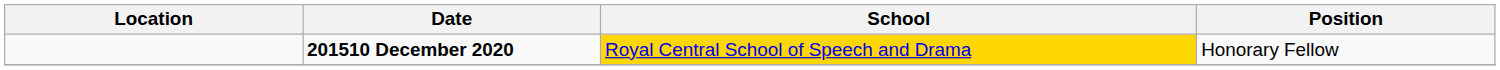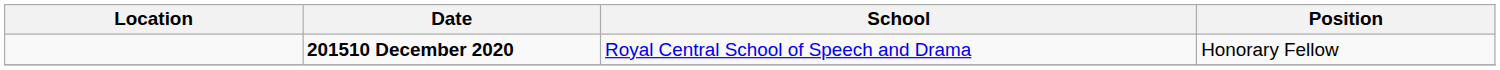(788, 49) gold background -> (788, 49) no background
